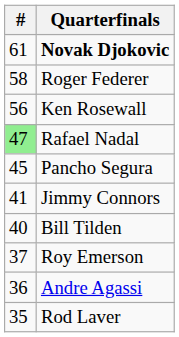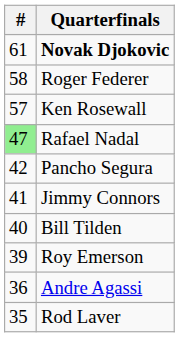(18, 109) 56 -> (18, 109) 57
(18, 168) 45 -> (18, 168) 42
(18, 257) 37 -> (18, 257) 39
